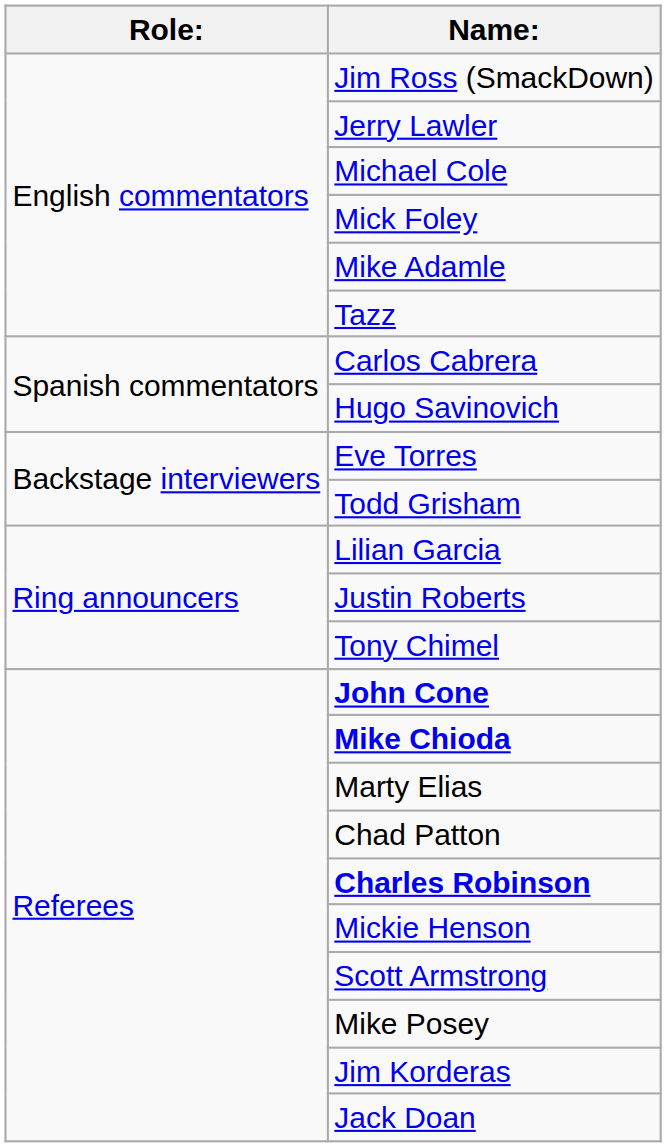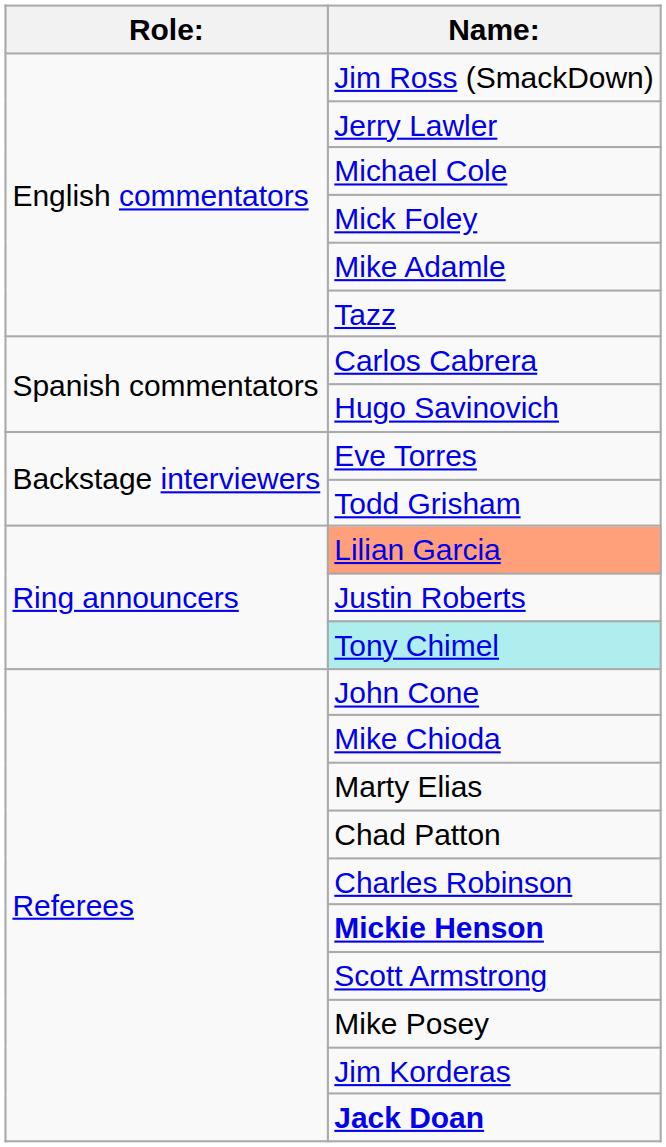(418, 550) no background -> (418, 550) lightsalmon background
(417, 645) no background -> (417, 645) paleturquoise background
(412, 692) bold -> (407, 692) normal
(422, 739) bold -> (418, 739) normal
(462, 881) bold -> (453, 881) normal
(432, 929) normal -> (439, 929) bold
(405, 1118) normal -> (409, 1118) bold
